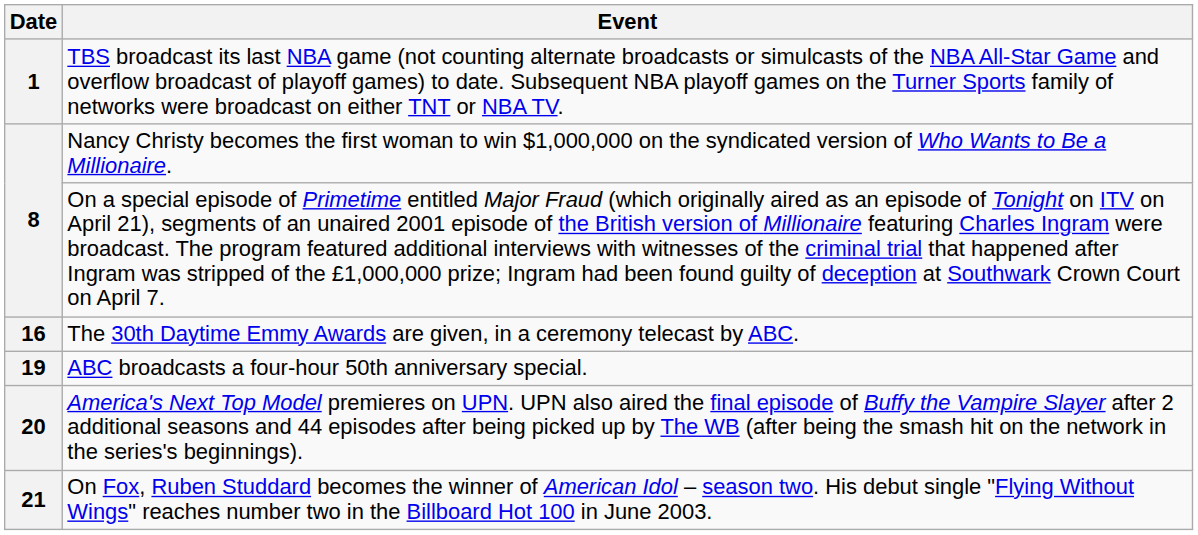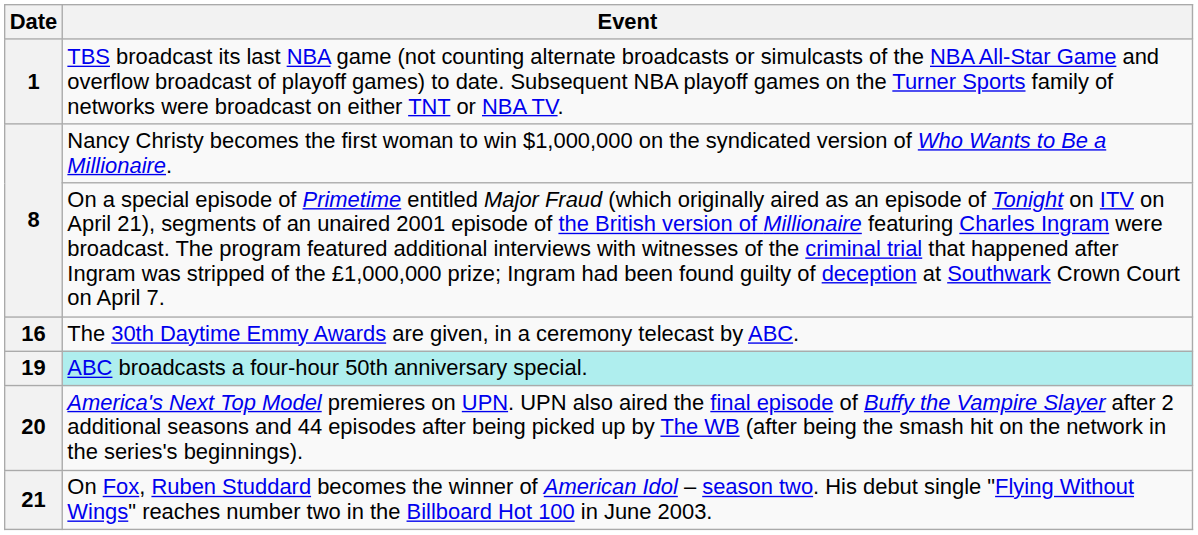(328, 368) no background -> (328, 368) paleturquoise background
